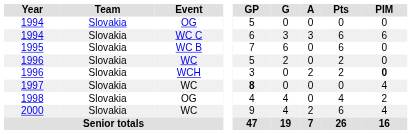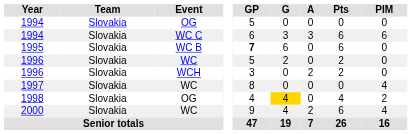(252, 48) normal -> (252, 48) bold
(384, 73) bold -> (384, 73) normal
(252, 86) bold -> (252, 86) normal
(286, 98) no background -> (286, 98) gold background
